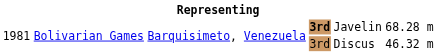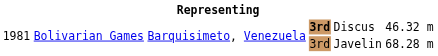(358, 27) Javelin -> (354, 27) Discus
(409, 27) 68.28 m -> (409, 27) 46.32 m
(354, 44) Discus -> (358, 44) Javelin
(409, 44) 46.32 m -> (409, 44) 68.28 m
